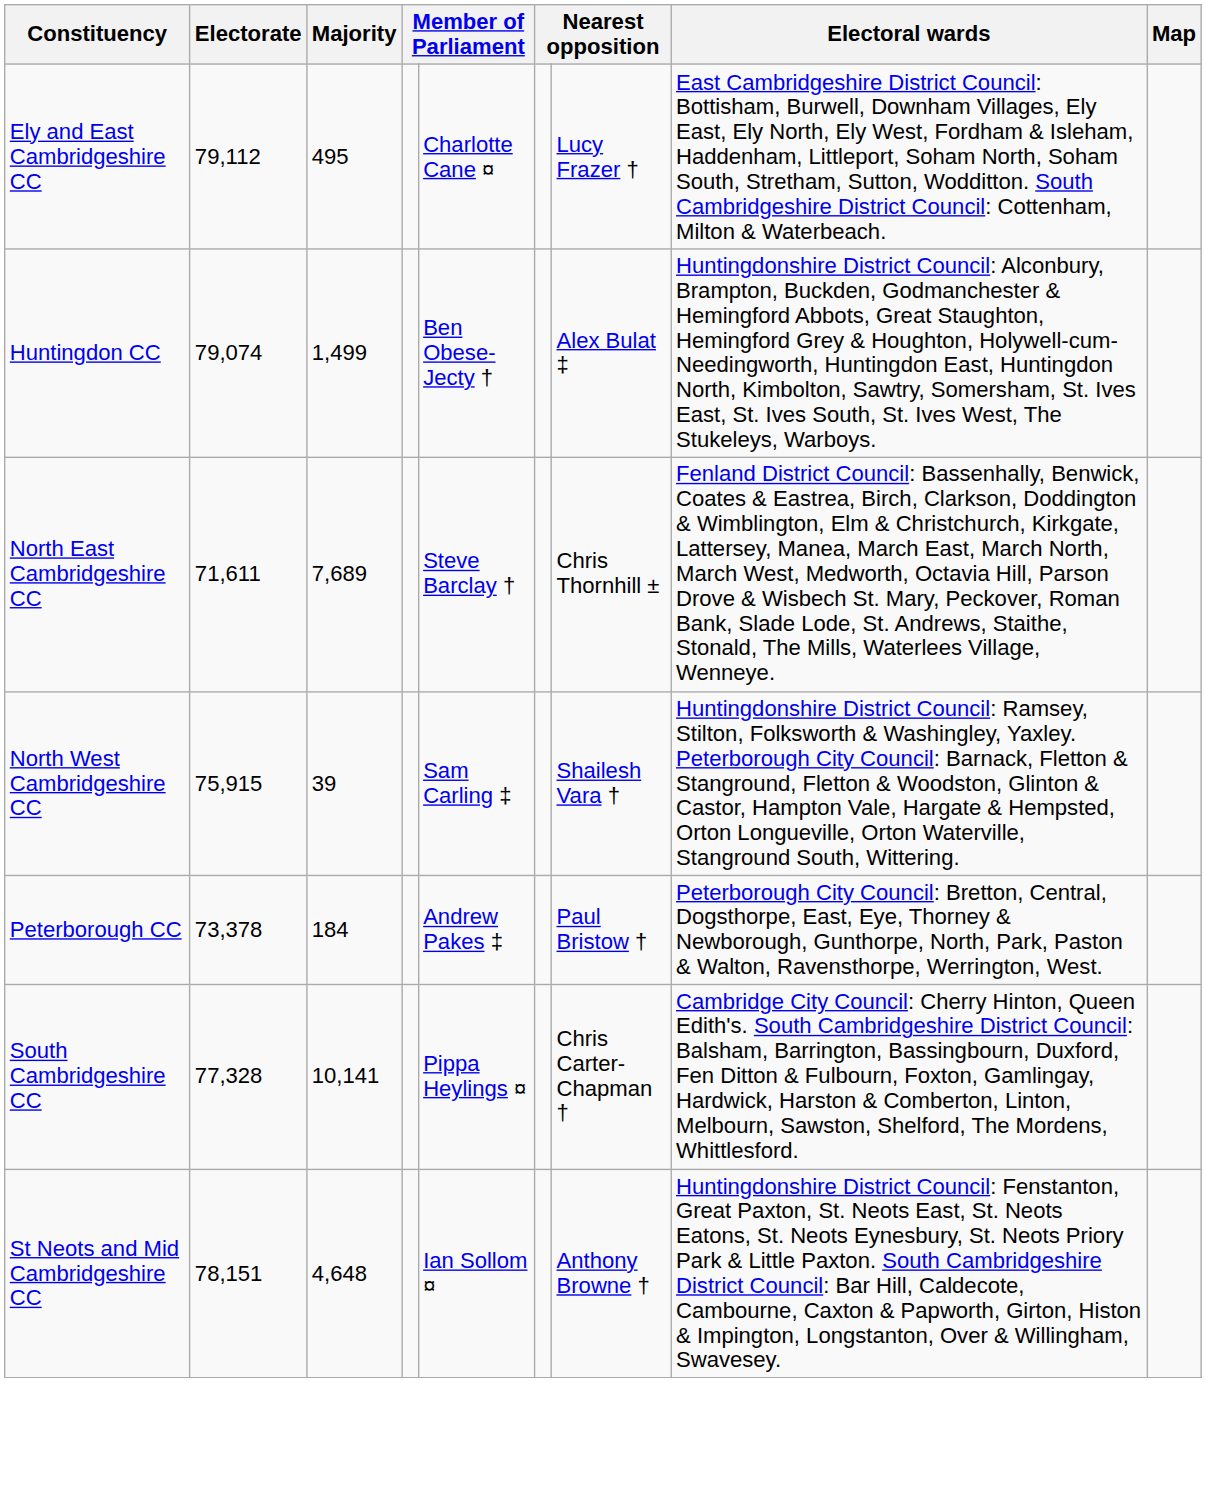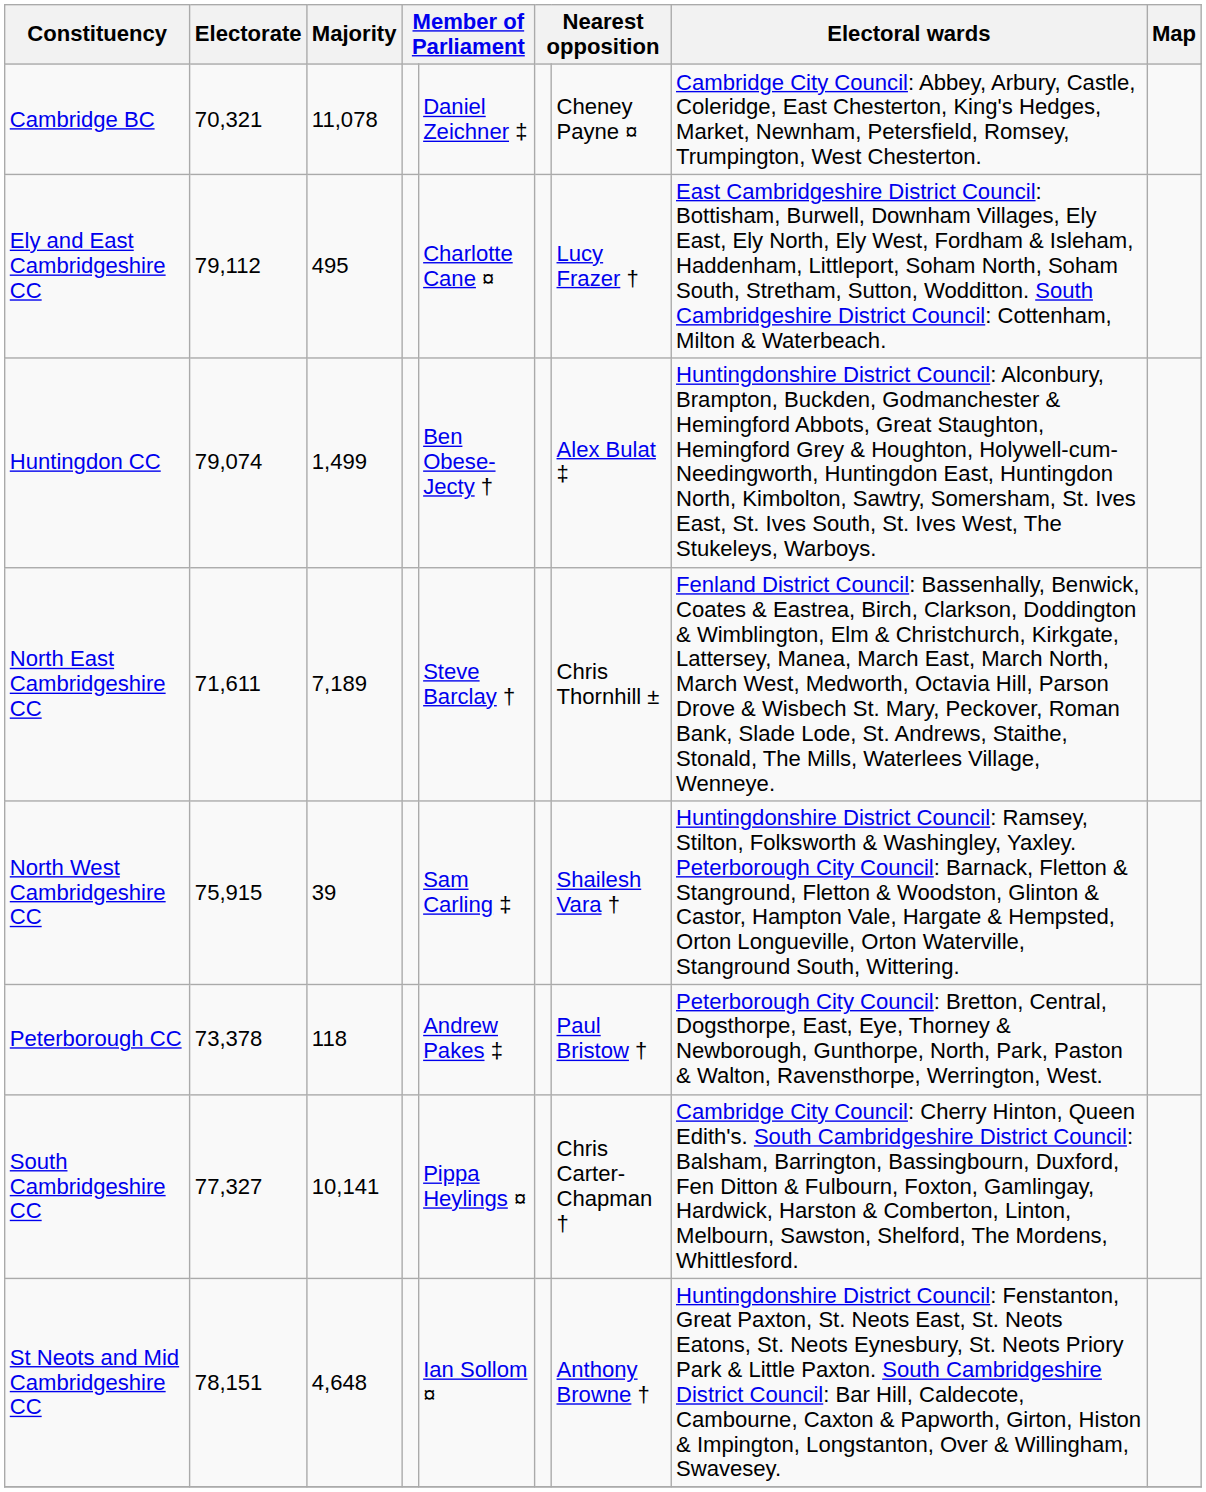+ row: (82, 119)
(339, 574) 7,689 -> (339, 683) 7,189
(330, 929) 184 -> (329, 1039) 118
(229, 1076) 77,328 -> (229, 1186) 77,327
